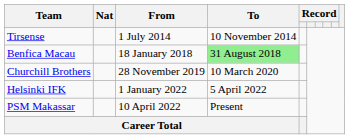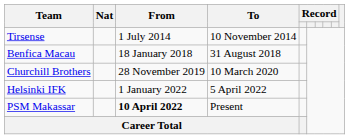(245, 54) lightgreen background -> (245, 54) no background
(149, 107) normal -> (150, 107) bold
